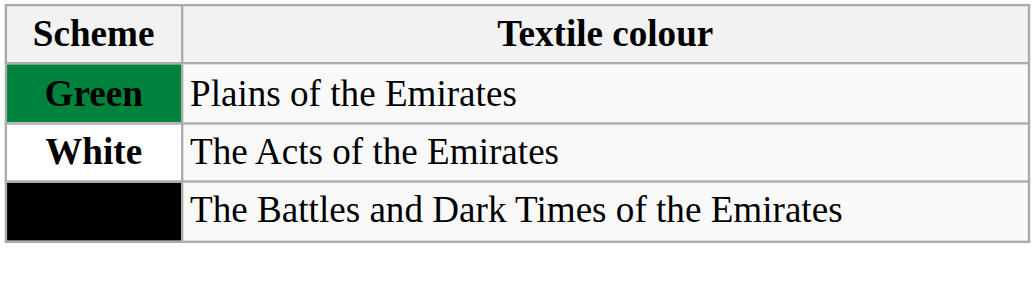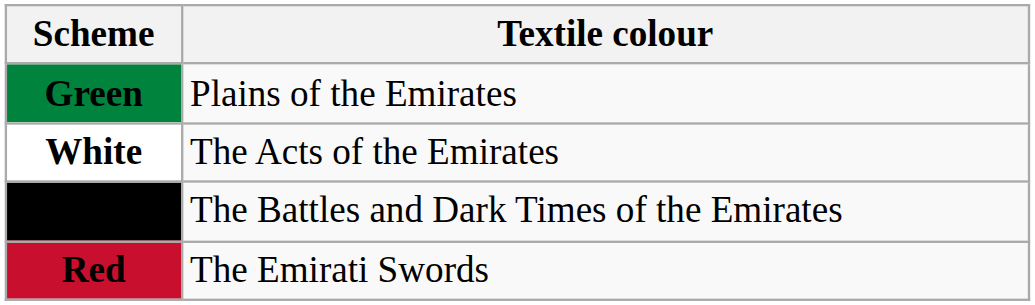+ row: (94, 269)
